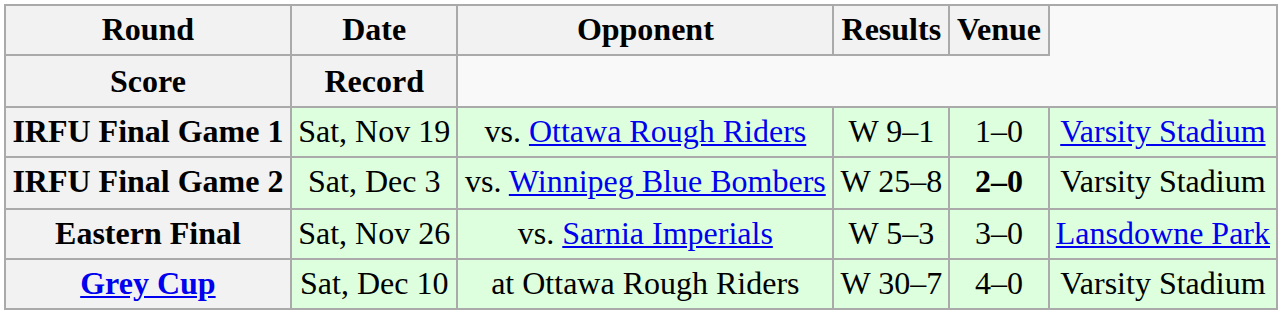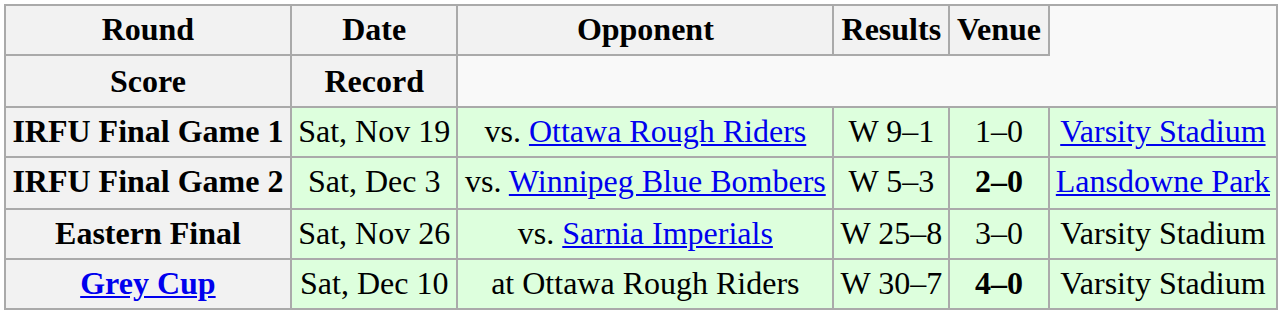(891, 182) W 25–8 -> (891, 182) W 5–3
(1163, 182) Varsity Stadium -> (1163, 182) Lansdowne Park
(891, 232) W 5–3 -> (891, 232) W 25–8
(1163, 232) Lansdowne Park -> (1163, 232) Varsity Stadium
(999, 283) normal -> (999, 283) bold
